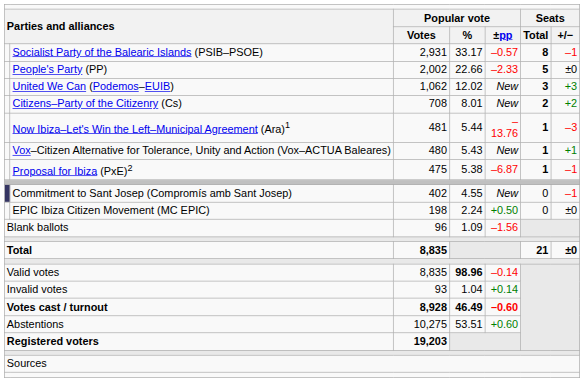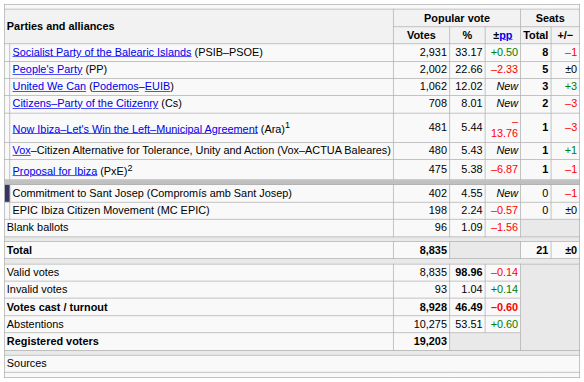(505, 52) –0.57 -> (504, 52) +0.50
(571, 104) +2 -> (571, 104) –3
(504, 210) +0.50 -> (505, 210) –0.57
